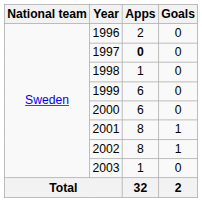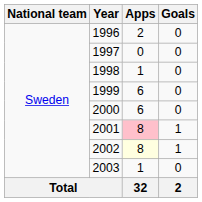(140, 52) bold -> (140, 52) normal
(140, 129) no background -> (140, 129) pink background
(140, 149) no background -> (140, 149) lightyellow background
